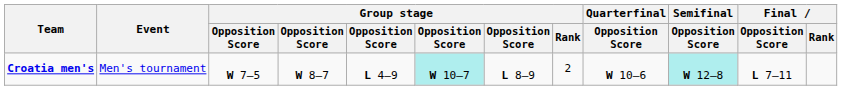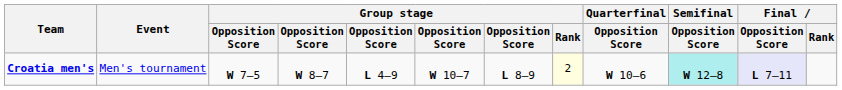(450, 75) paleturquoise background -> (450, 75) no background
(568, 69) no background -> (568, 69) lightyellow background
(772, 75) no background -> (772, 75) lavender background
